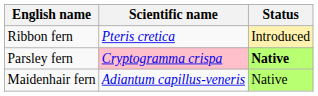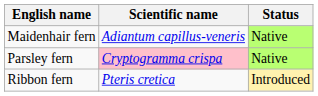rows swapped: (52, 79) <-> (40, 36)
(270, 58) bold -> (269, 58) normal
